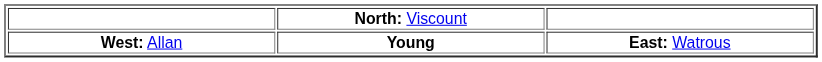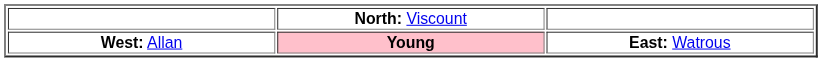(411, 42) no background -> (411, 42) pink background
